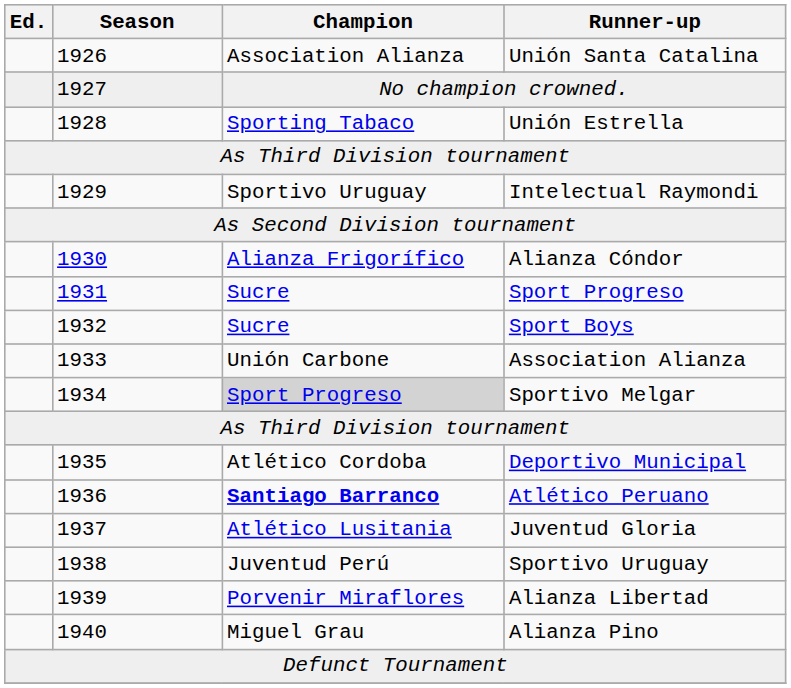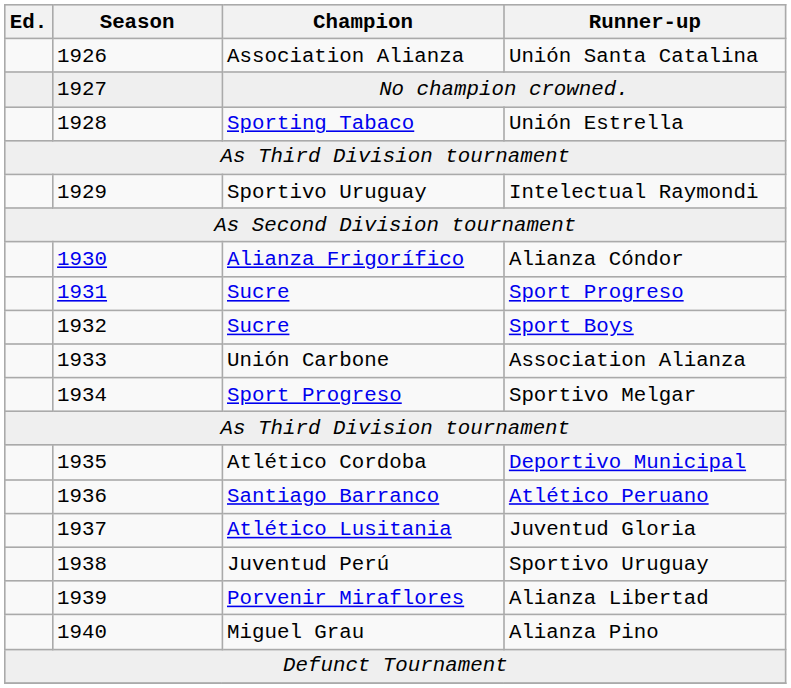(314, 395) lightgrey background -> (314, 395) no background
(333, 496) bold -> (333, 496) normal
